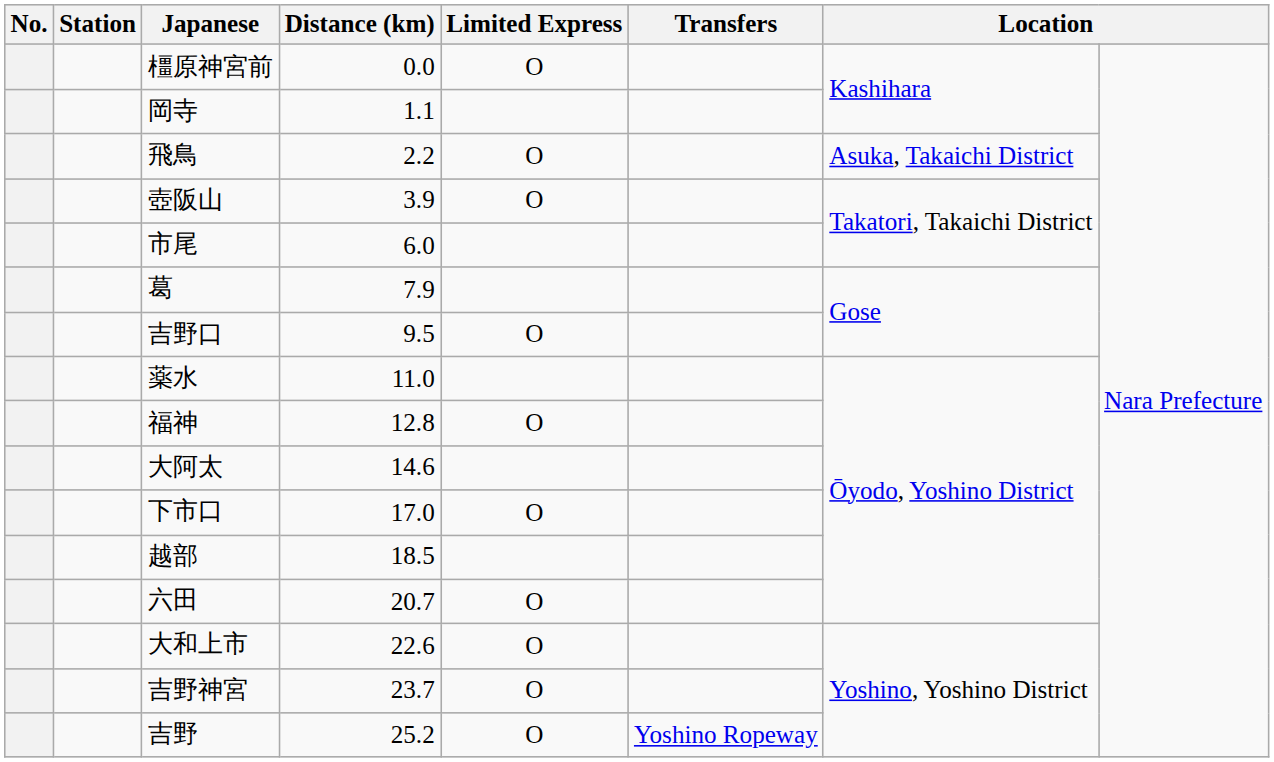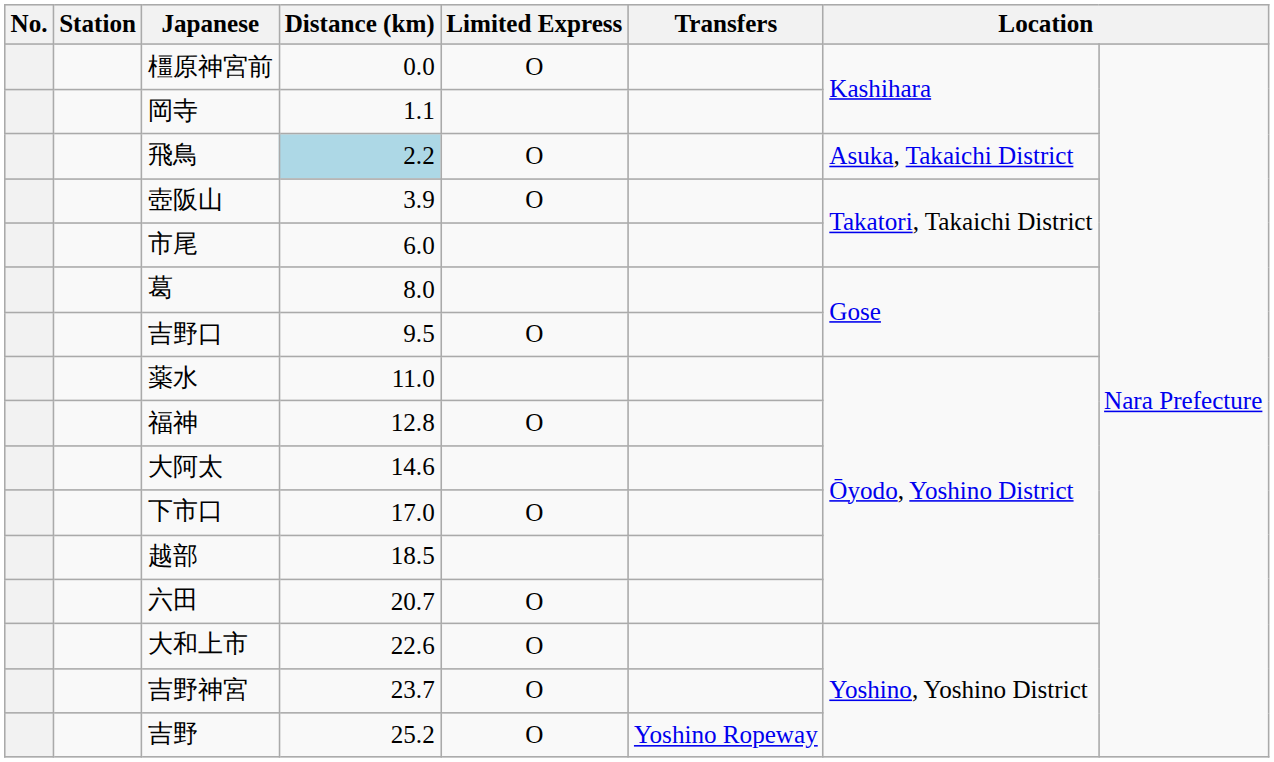(419, 155) no background -> (419, 155) lightblue background
(419, 289) 7.9 -> (419, 289) 8.0
